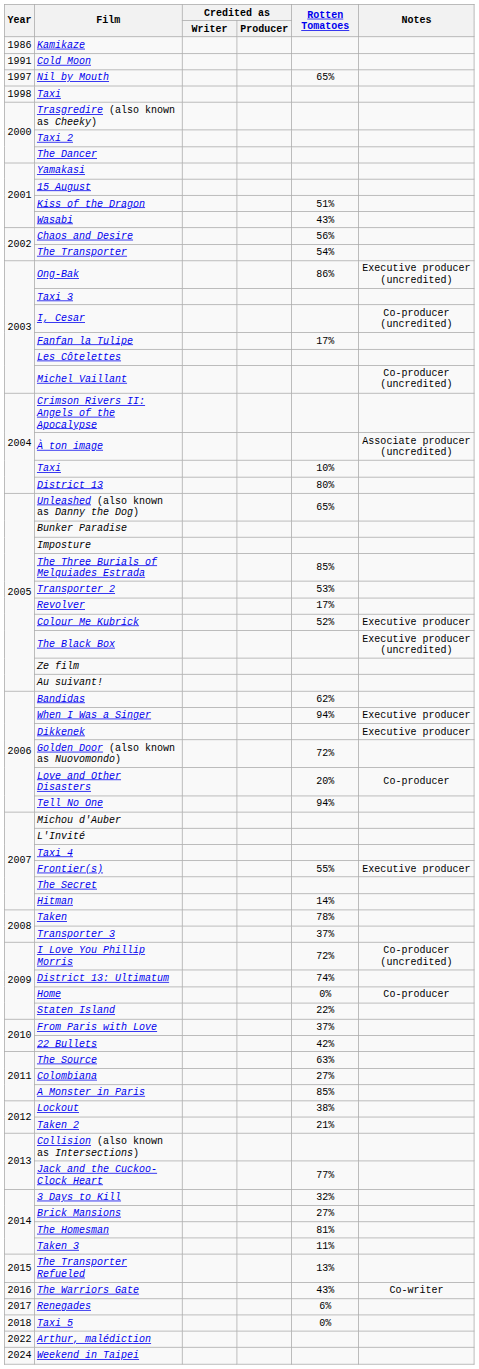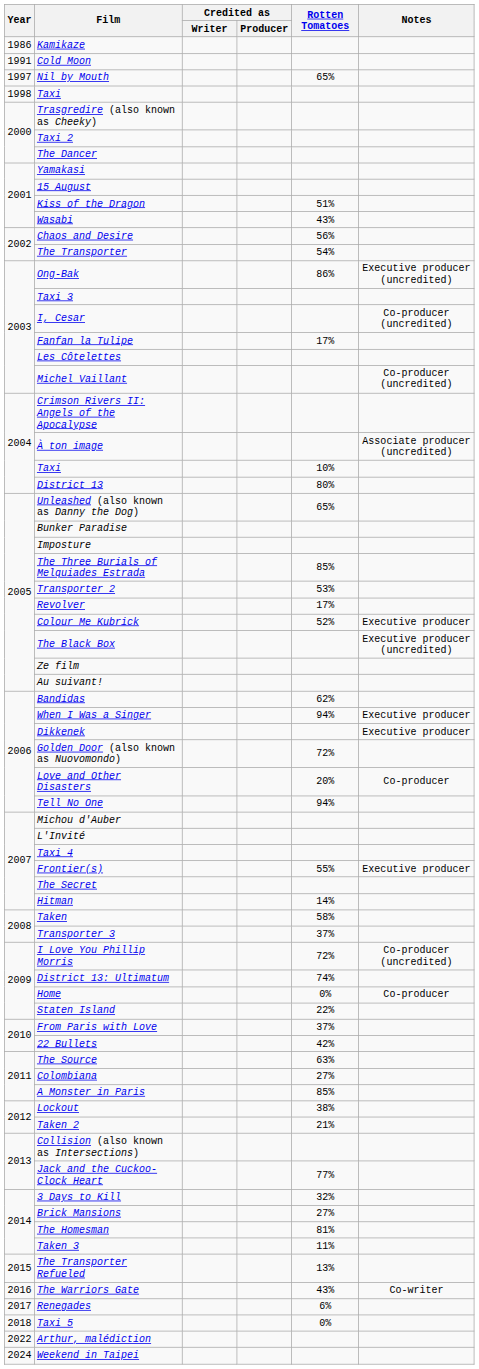(325, 918) 78% -> (325, 918) 58%
